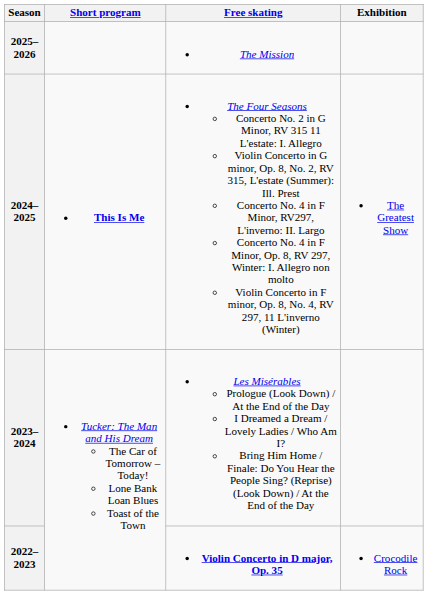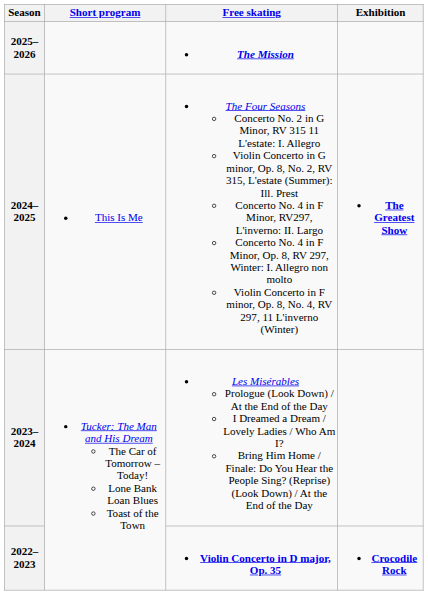(253, 54) normal -> (252, 54) bold
(105, 218) bold -> (105, 218) normal
(382, 218) normal -> (381, 218) bold
(382, 564) normal -> (381, 564) bold
